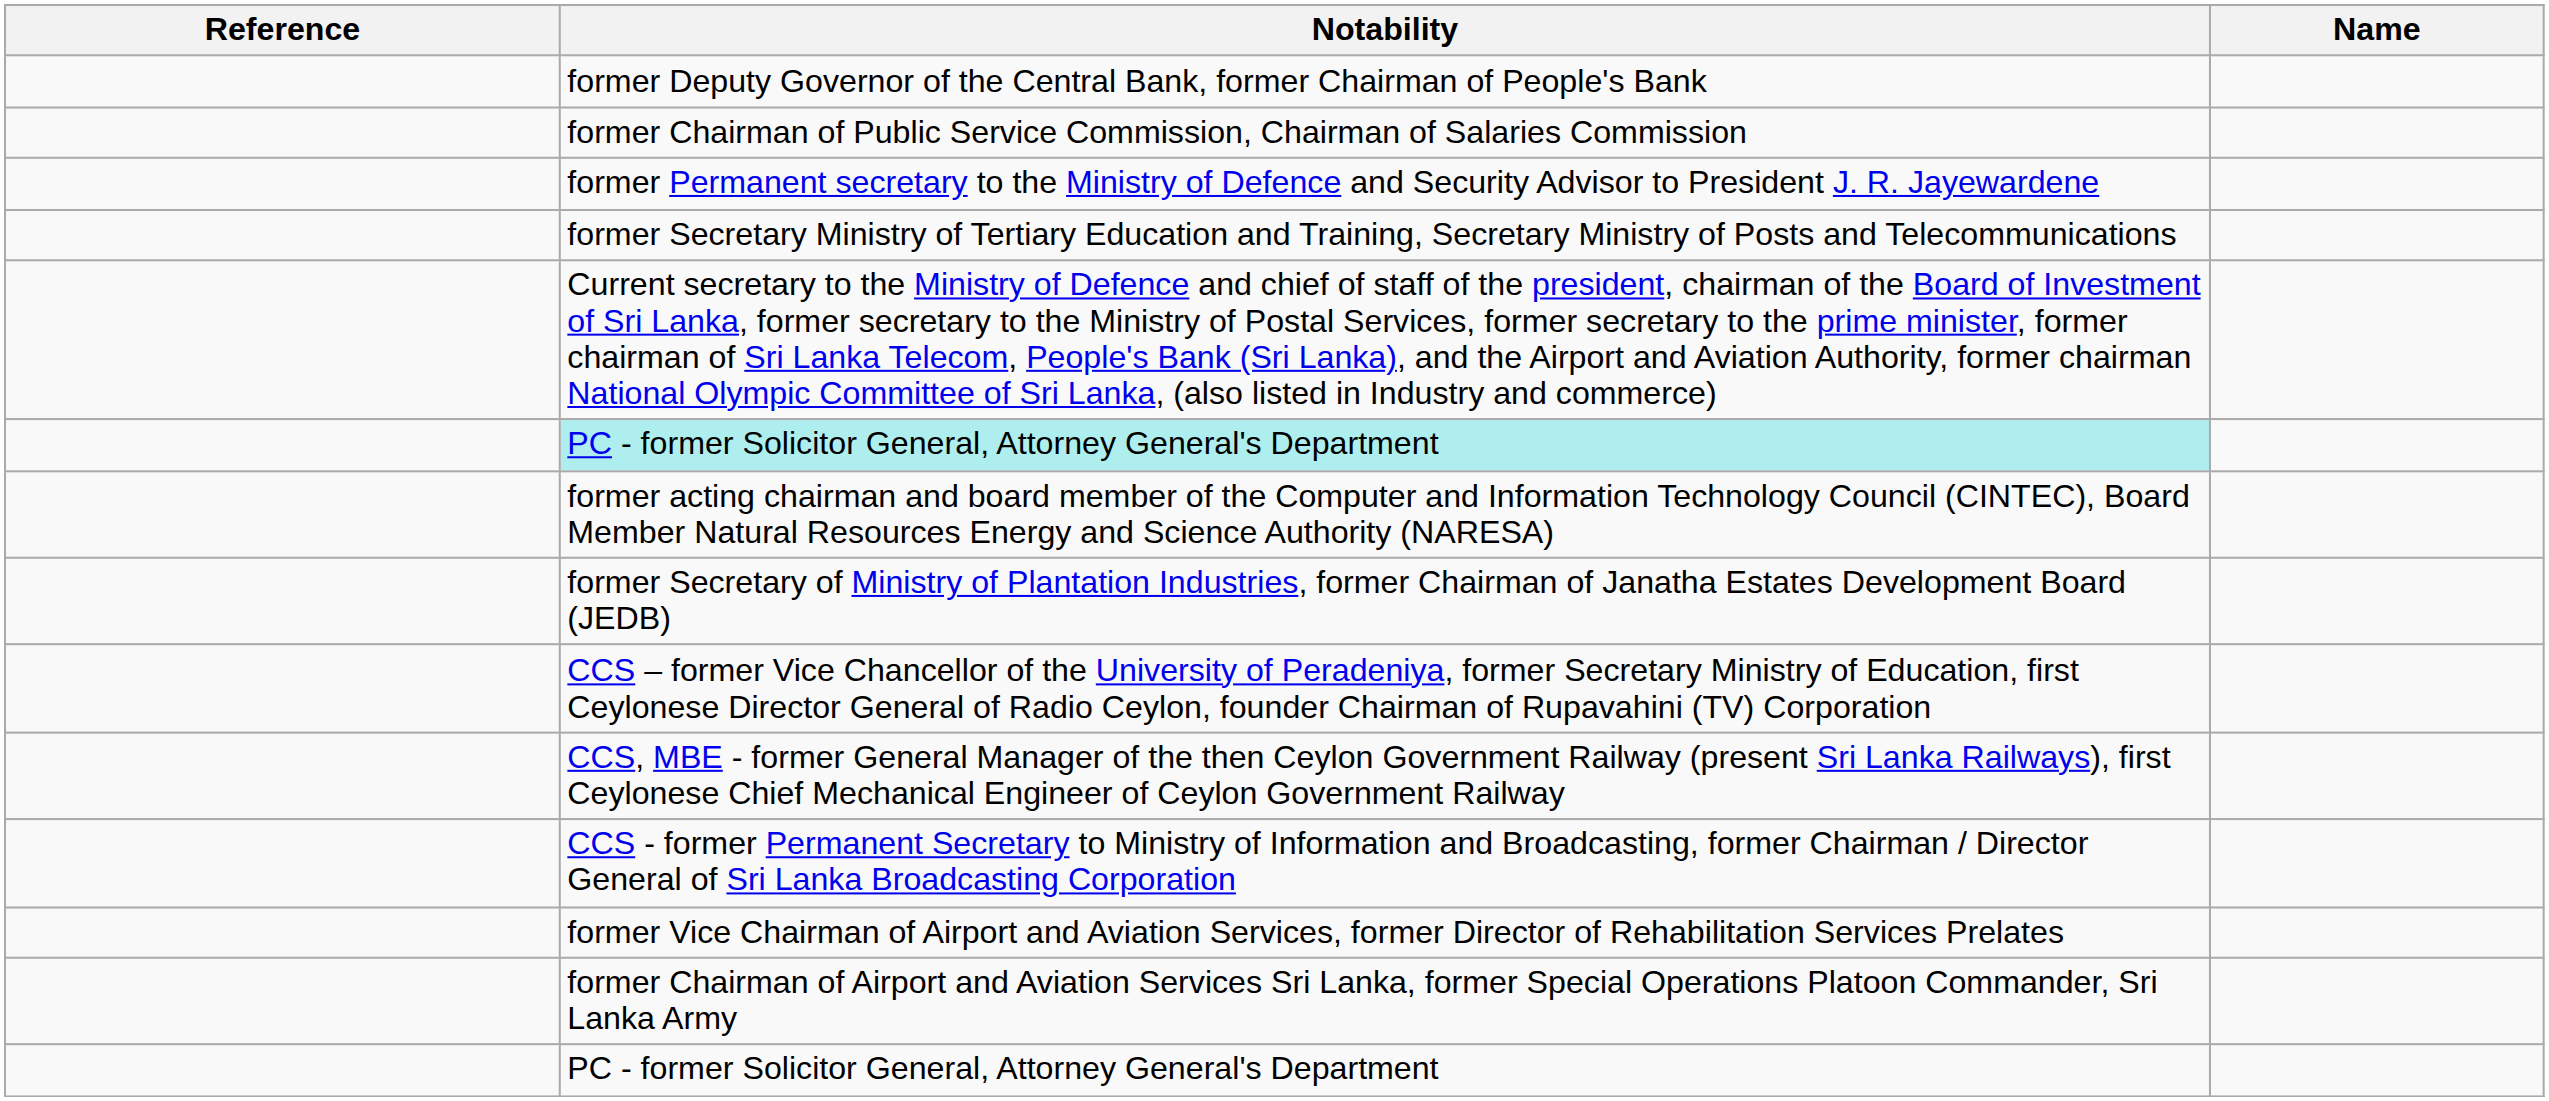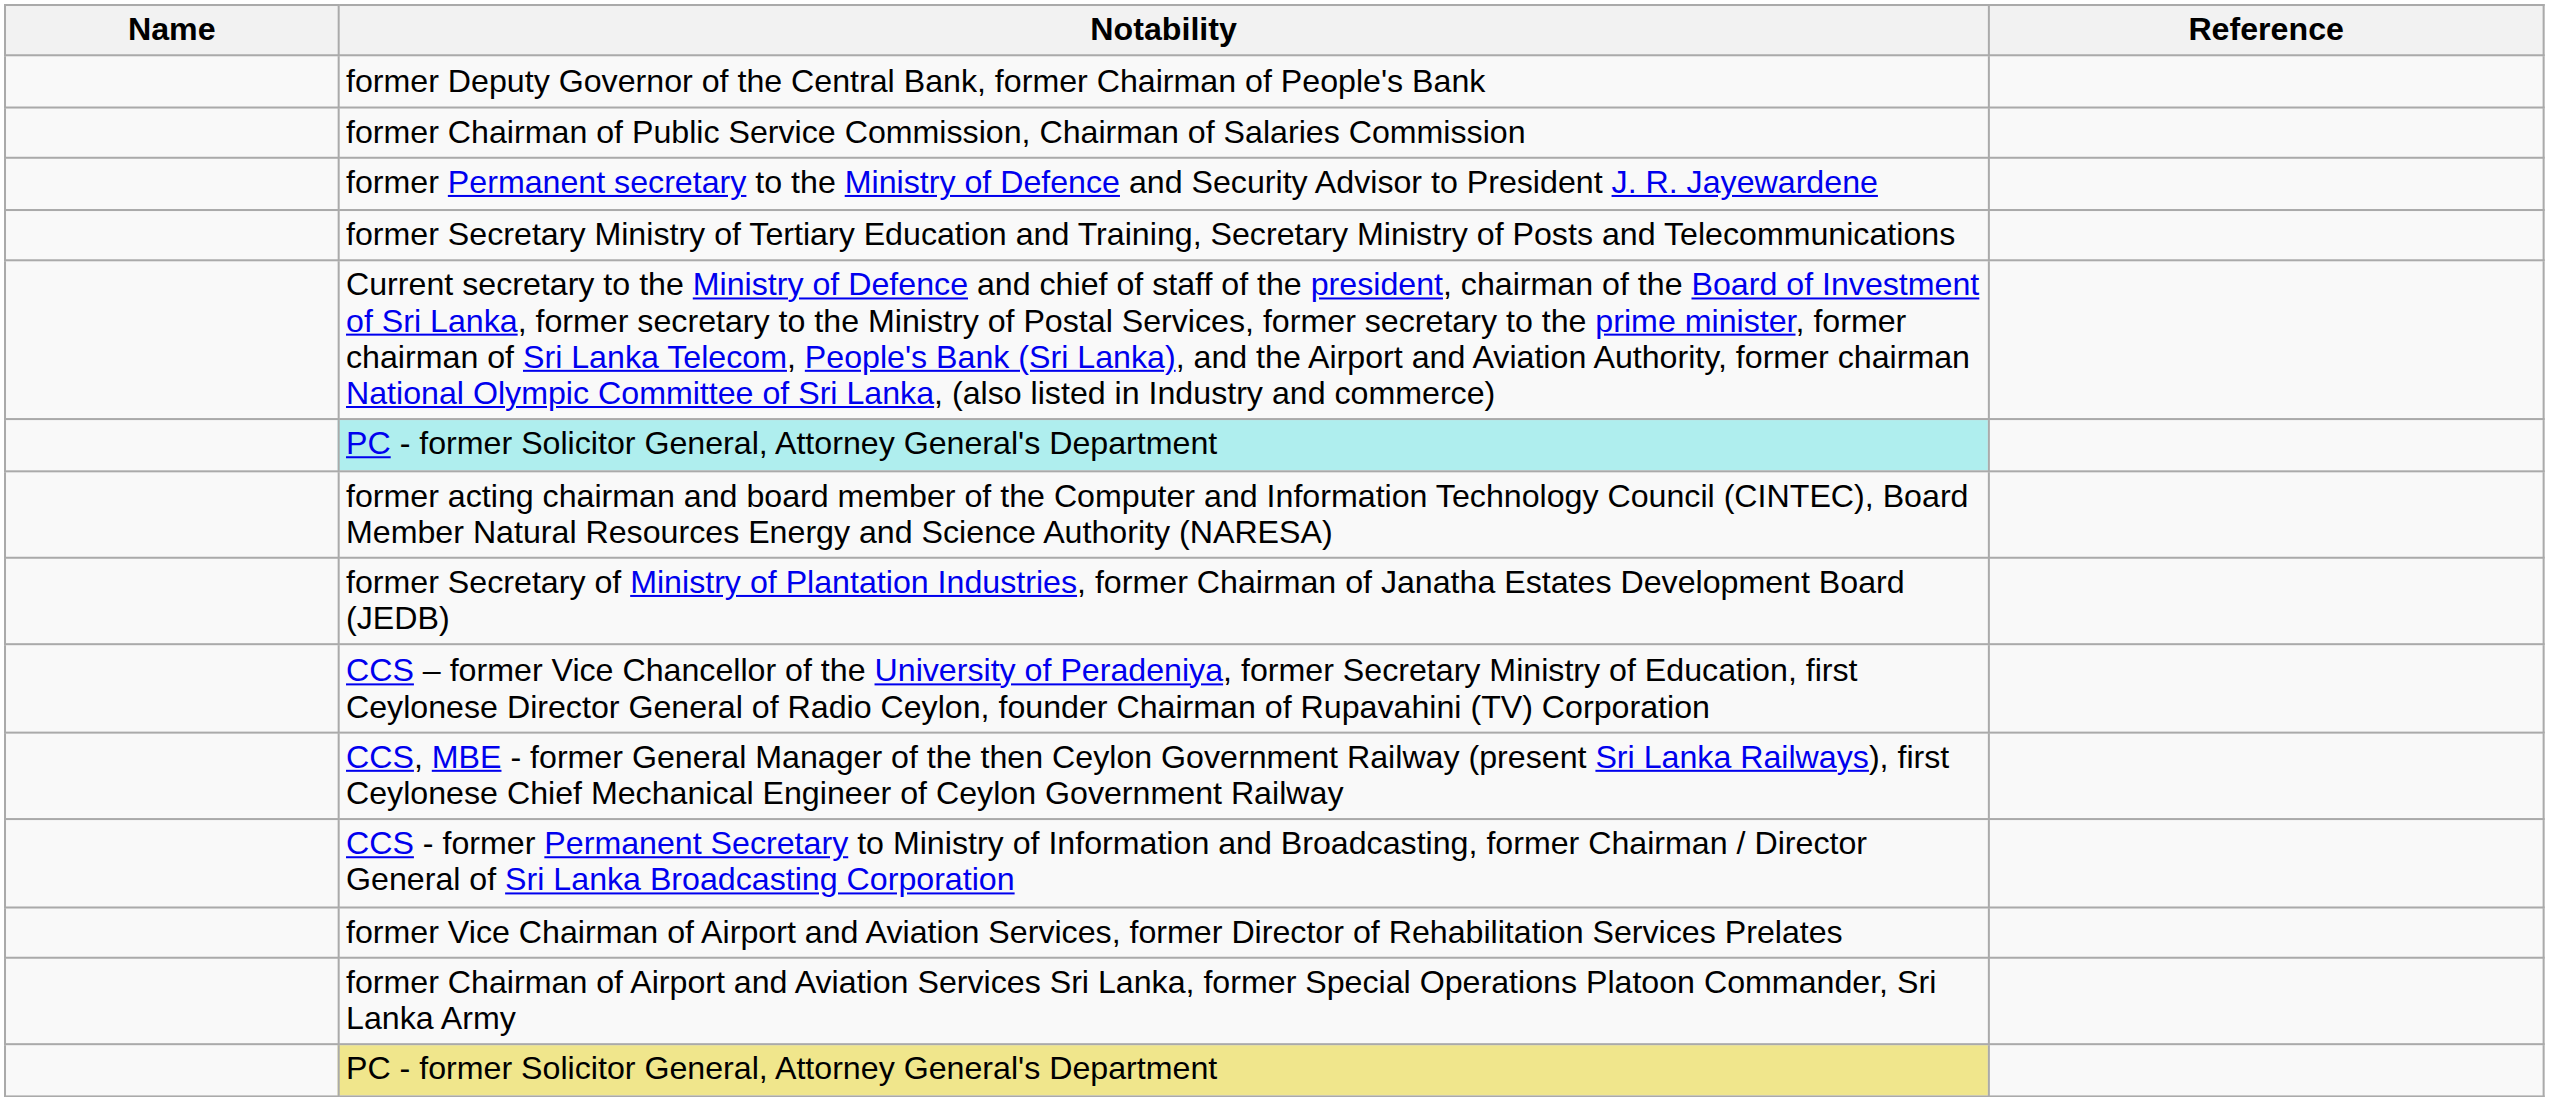columns swapped: (2377, 30) <-> (282, 30)
(1003, 1069) no background -> (782, 1069) khaki background
